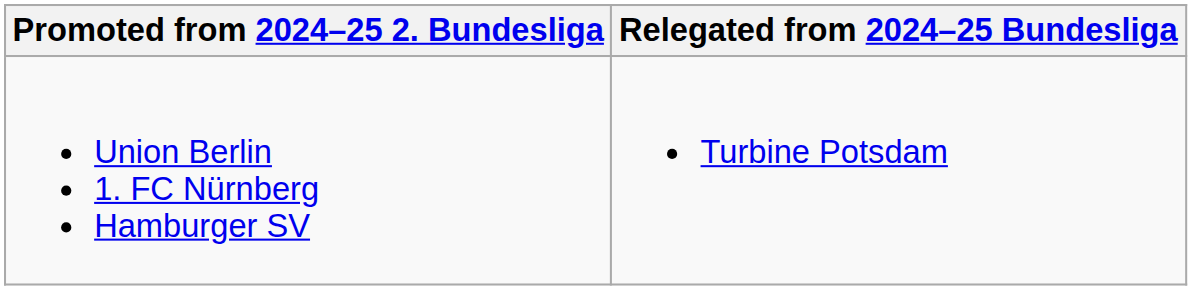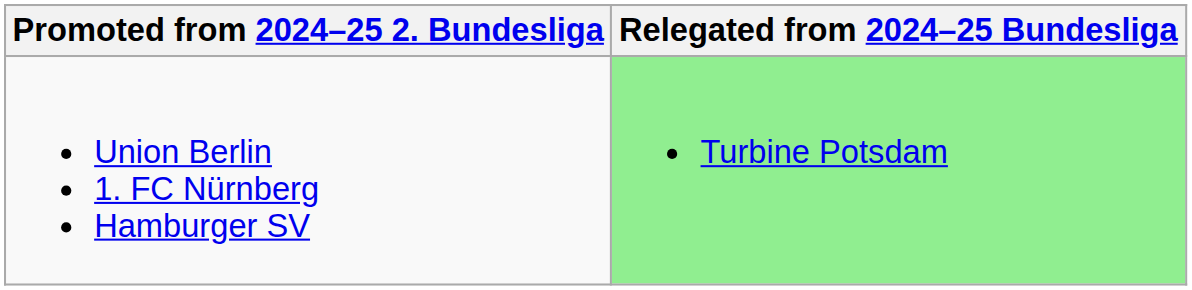(898, 152) no background -> (898, 152) lightgreen background
